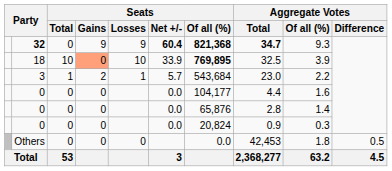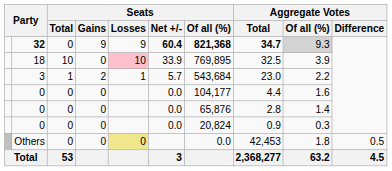(323, 45) no background -> (323, 45) lightgrey background
(103, 61) lightsalmon background -> (103, 61) no background
(140, 61) no background -> (140, 61) pink background
(212, 61) bold -> (212, 61) normal
(143, 142) no background -> (143, 142) khaki background
